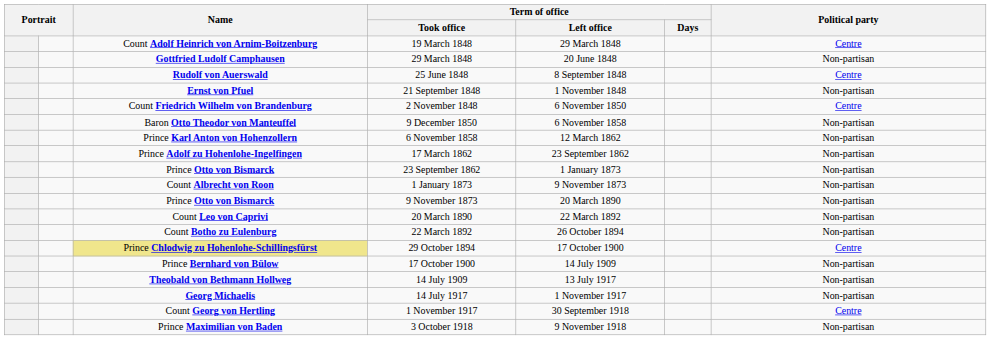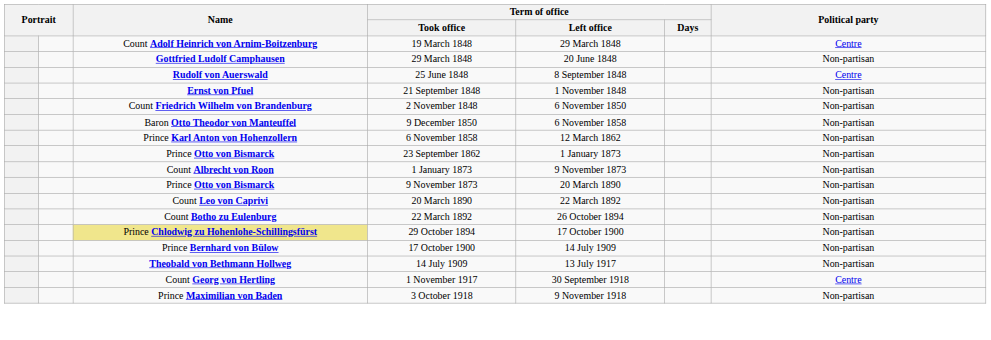(848, 106) Centre -> (848, 106) Non-partisan
- row: (442, 153)
(848, 248) Centre -> (848, 232) Non-partisan
- row: (442, 295)
